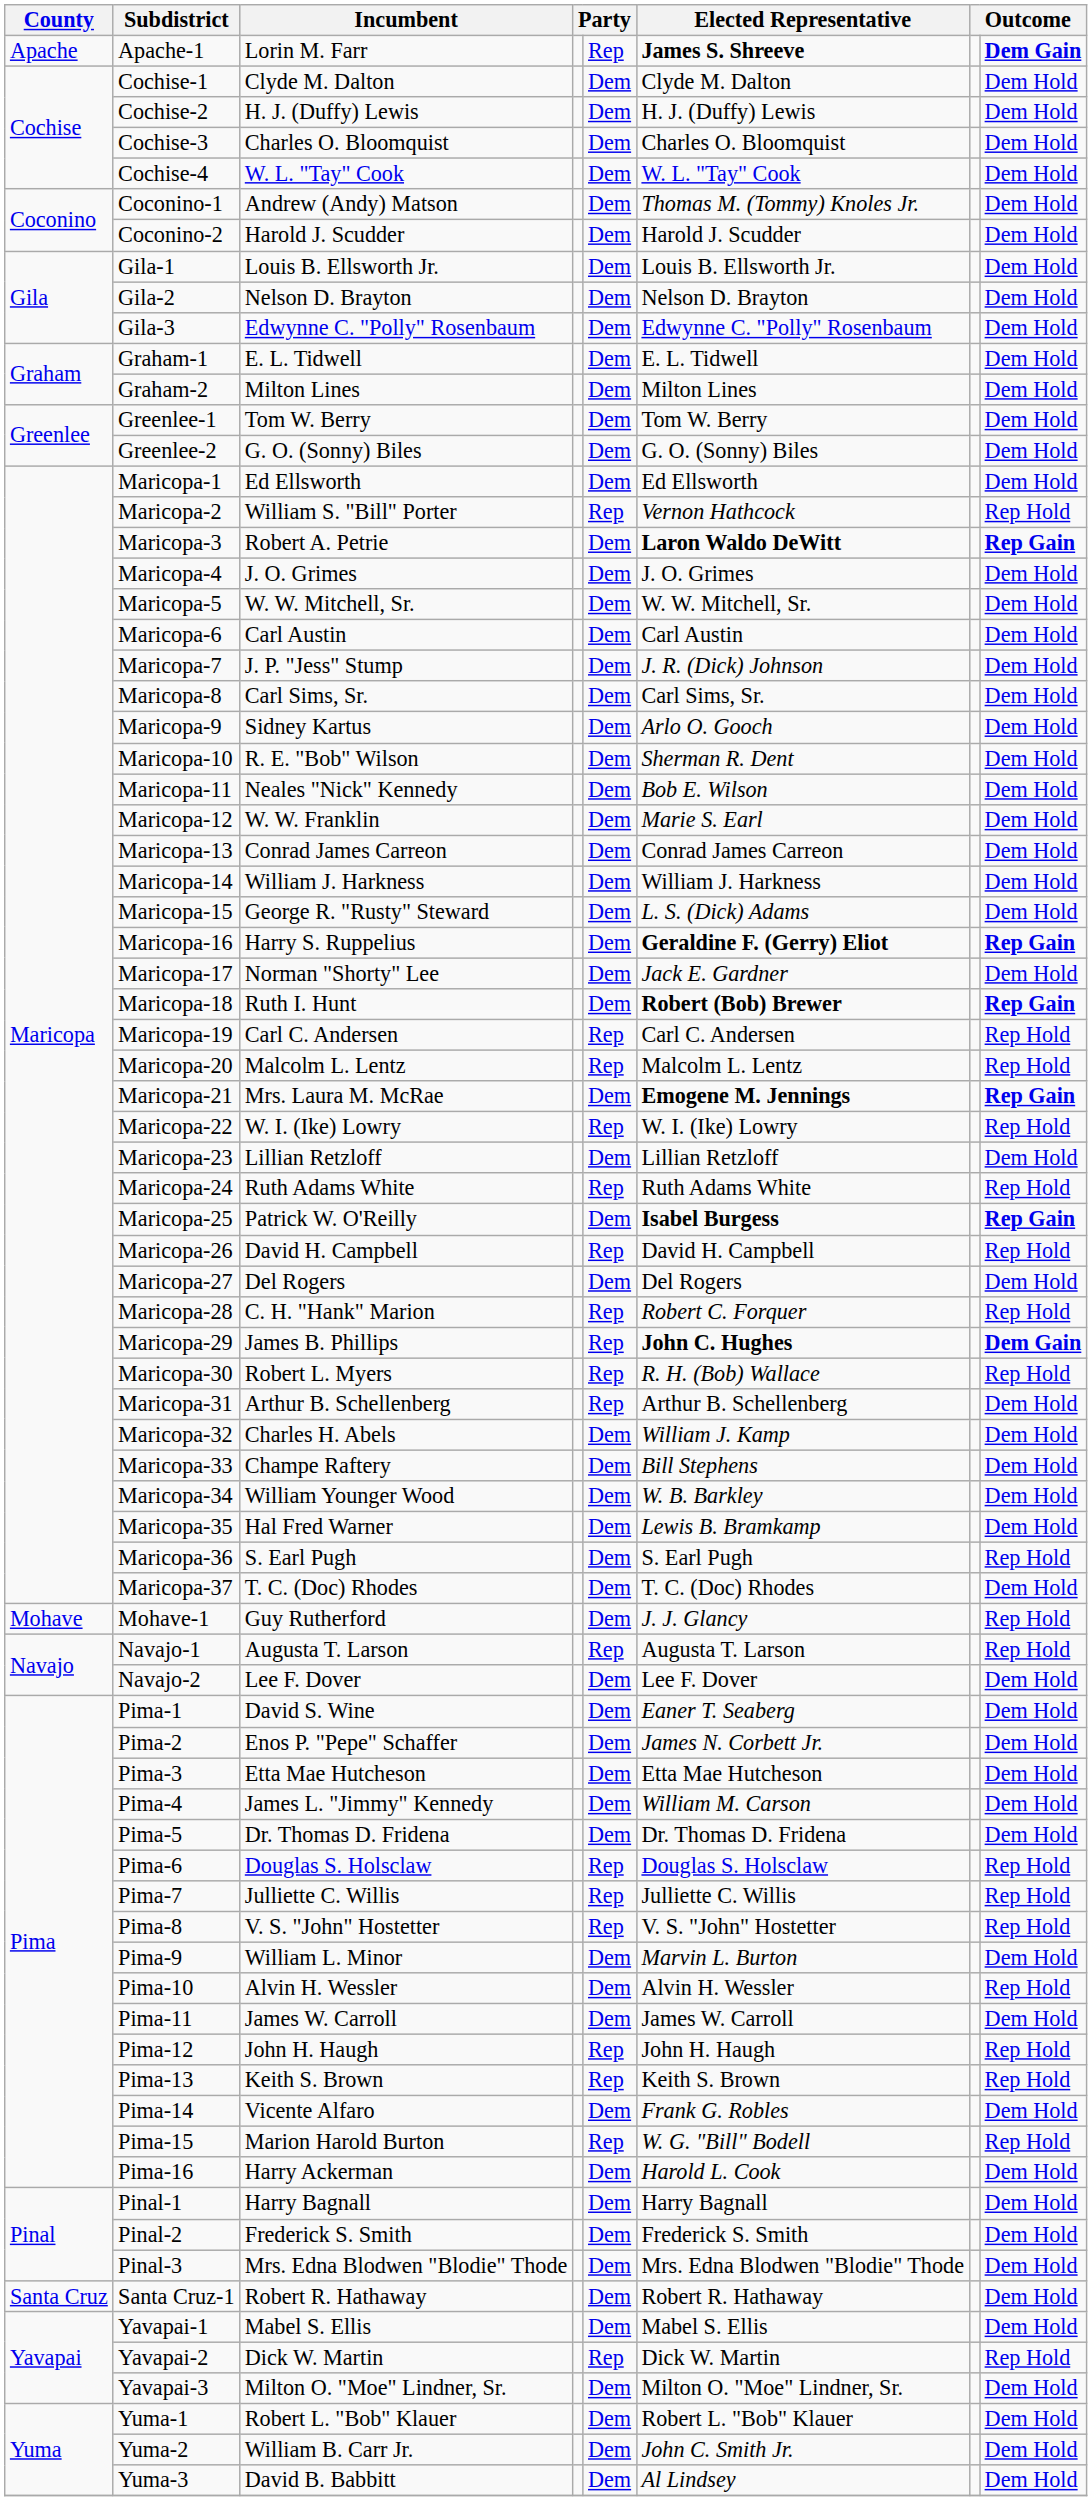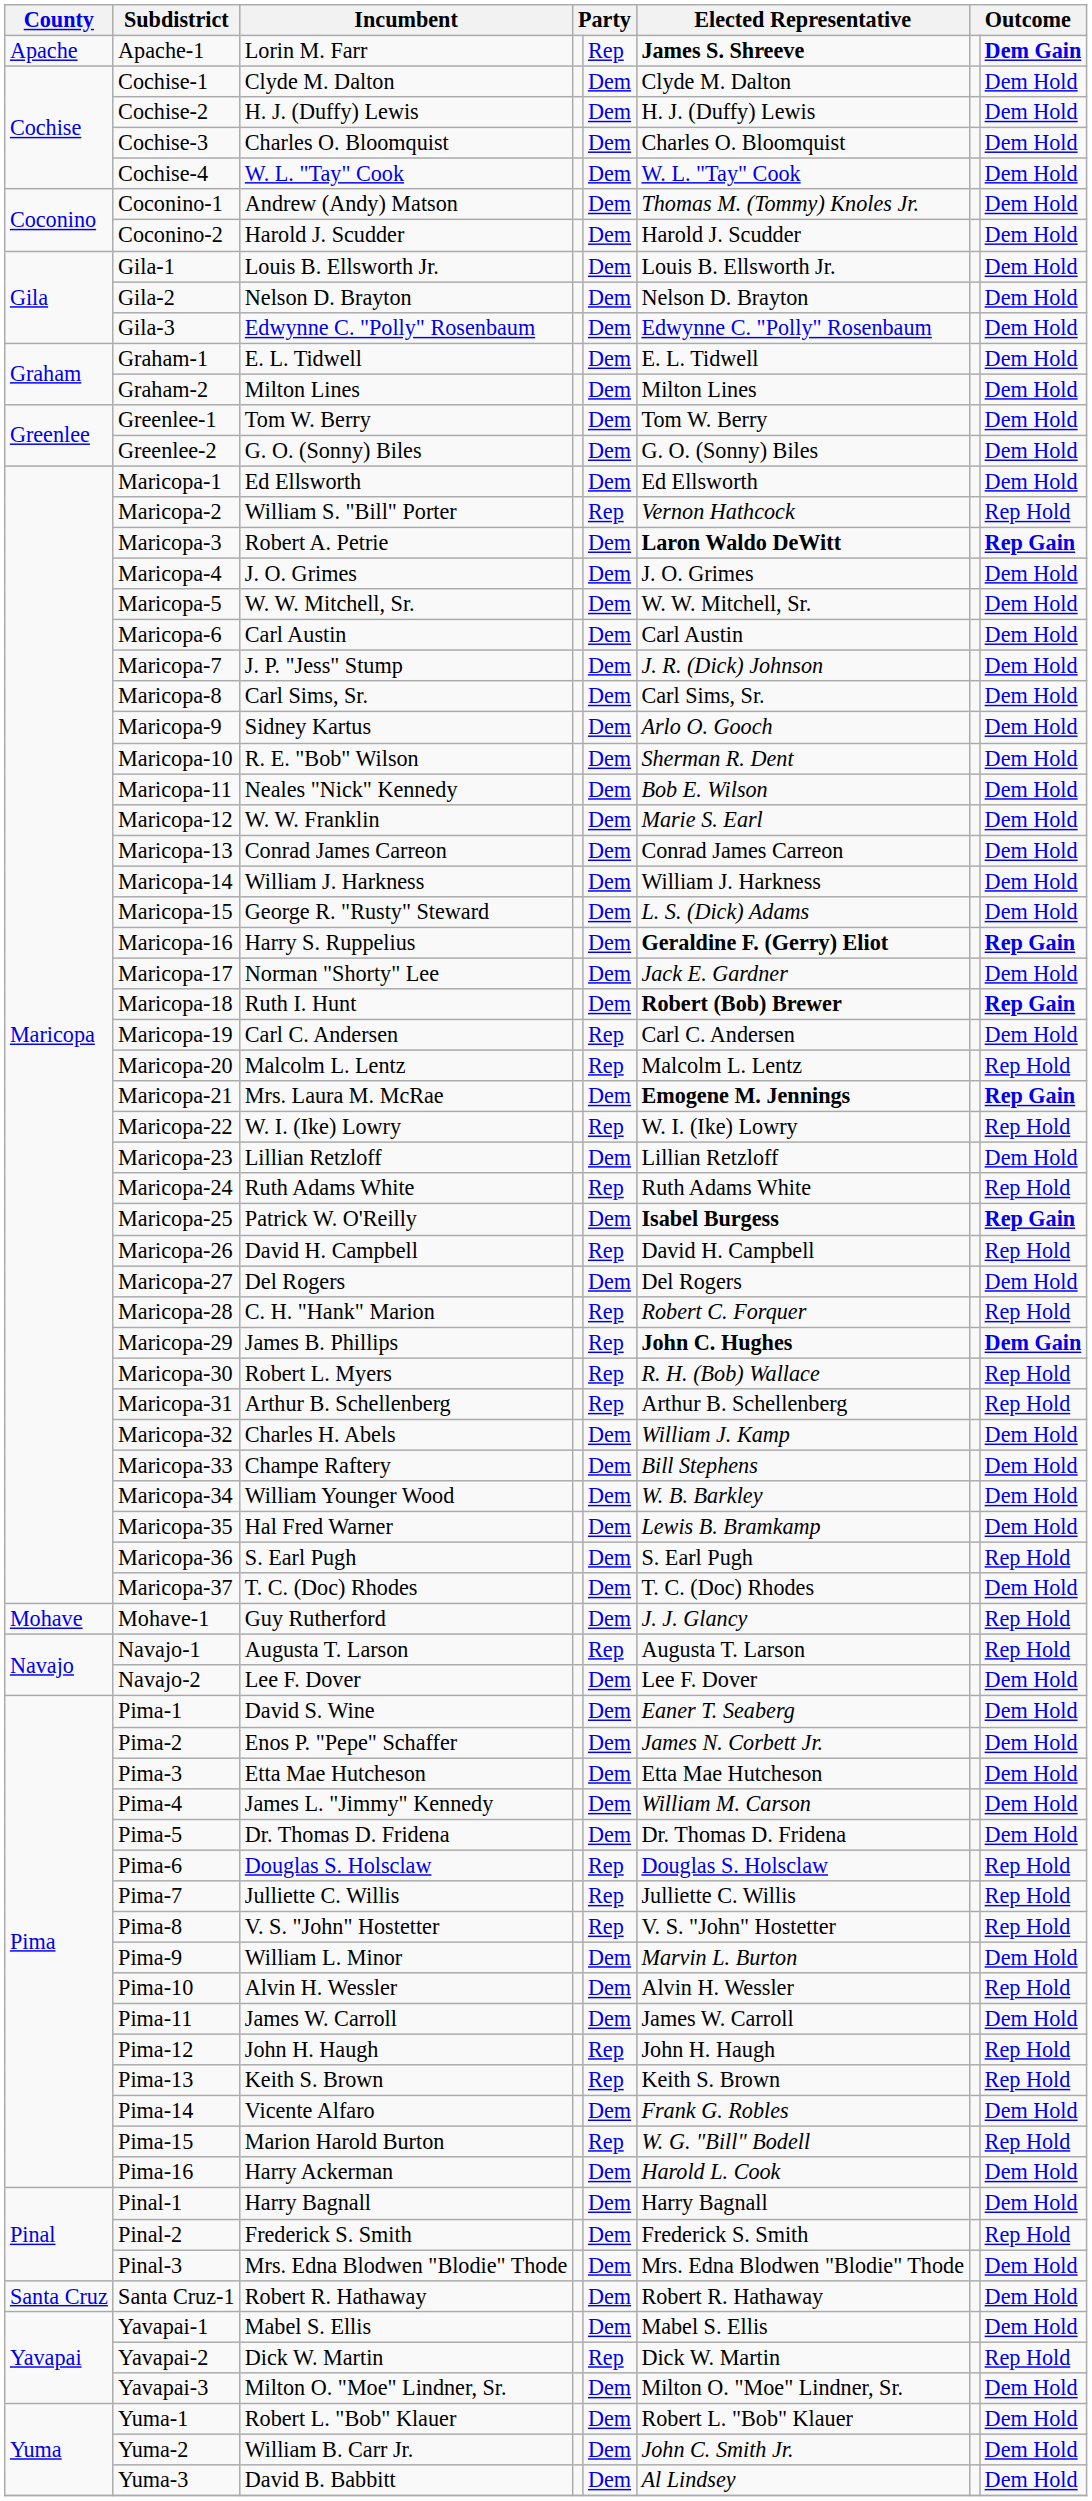(1027, 1034) Rep Hold -> (1031, 1034) Dem Hold
(1031, 1403) Dem Hold -> (1027, 1403) Rep Hold
(1031, 2234) Dem Hold -> (1027, 2234) Rep Hold
